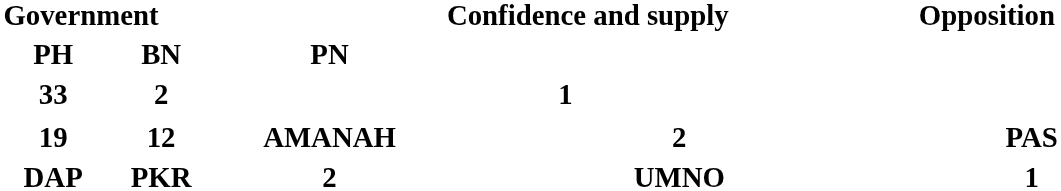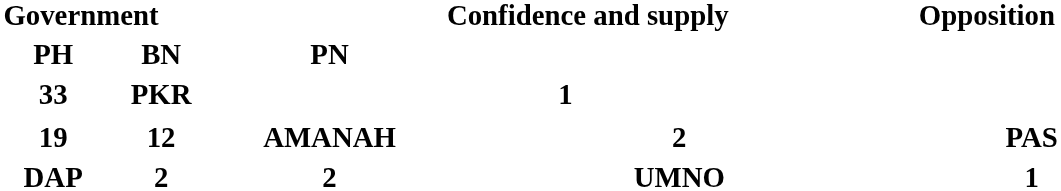(161, 94) 2 -> (161, 94) PKR
(161, 177) PKR -> (161, 177) 2
